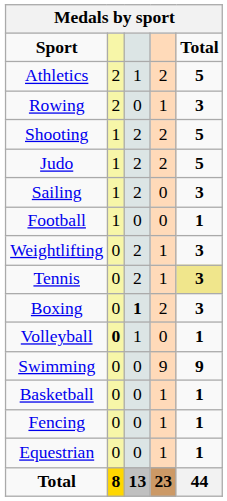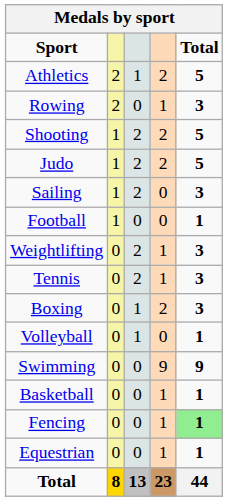(199, 279) khaki background -> (199, 279) no background
(137, 307) bold -> (137, 307) normal
(116, 336) bold -> (116, 336) normal
(199, 423) no background -> (199, 423) lightgreen background
